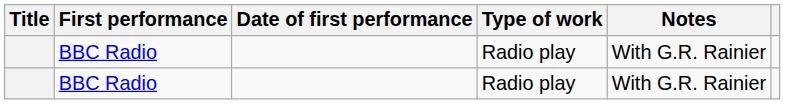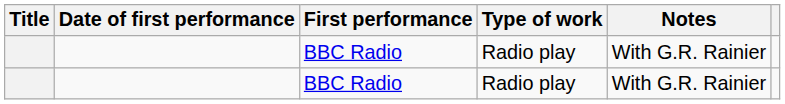columns swapped: (143, 20) <-> (355, 20)
